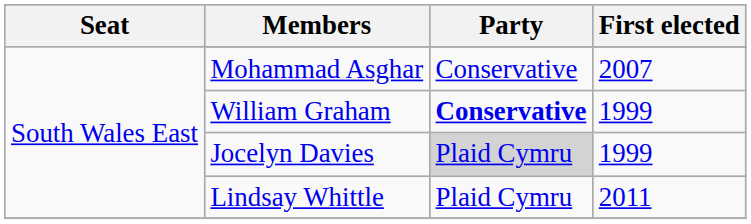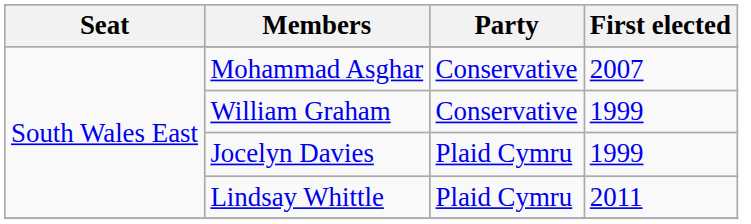(511, 111) bold -> (506, 111) normal
(504, 153) lightgrey background -> (504, 153) no background
